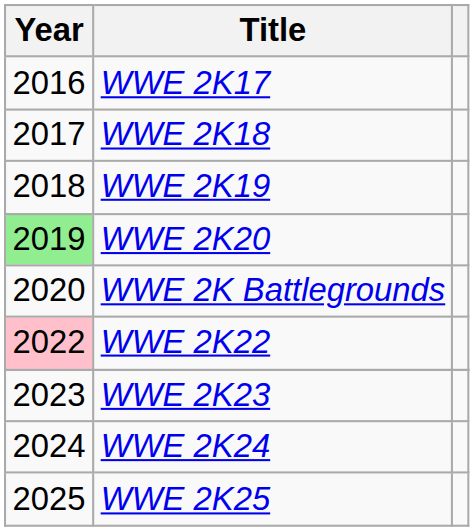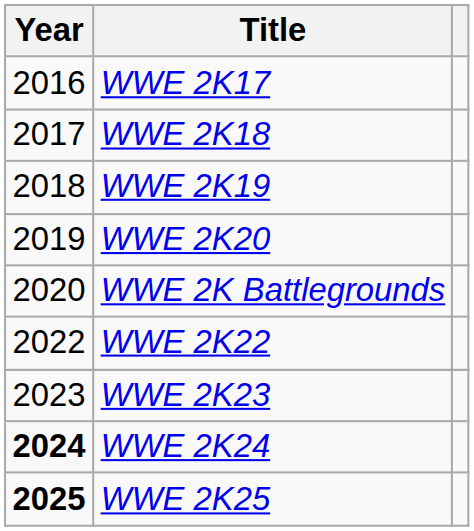(49, 238) lightgreen background -> (49, 238) no background
(49, 342) pink background -> (49, 342) no background
(49, 446) normal -> (49, 446) bold
(49, 498) normal -> (49, 498) bold
